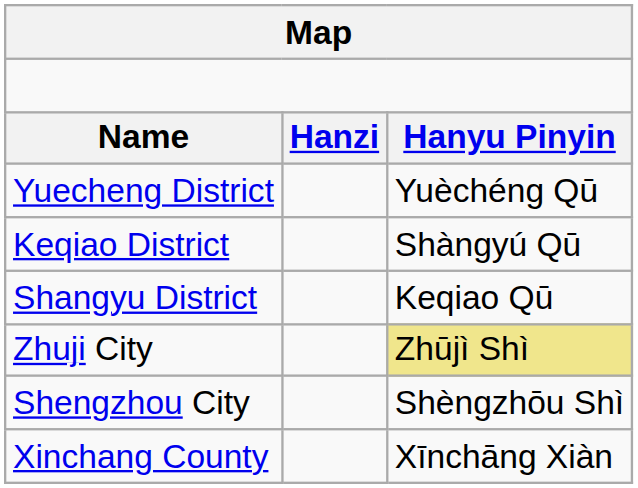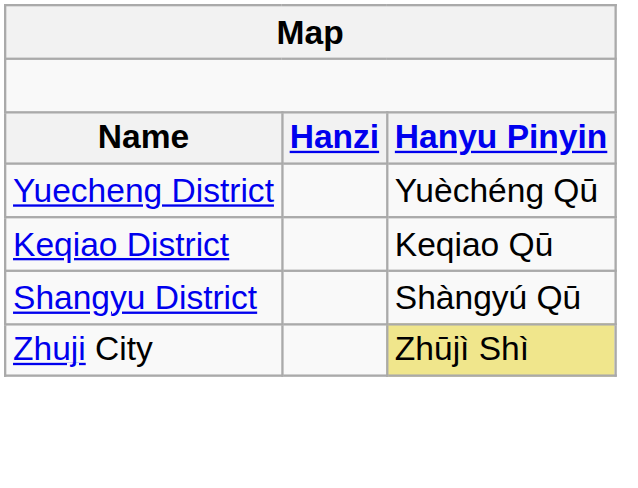(488, 244) Shàngyú Qū -> (474, 244) Keqiao Qū
(474, 297) Keqiao Qū -> (488, 297) Shàngyú Qū
- row: (131, 403)
- row: (141, 456)
